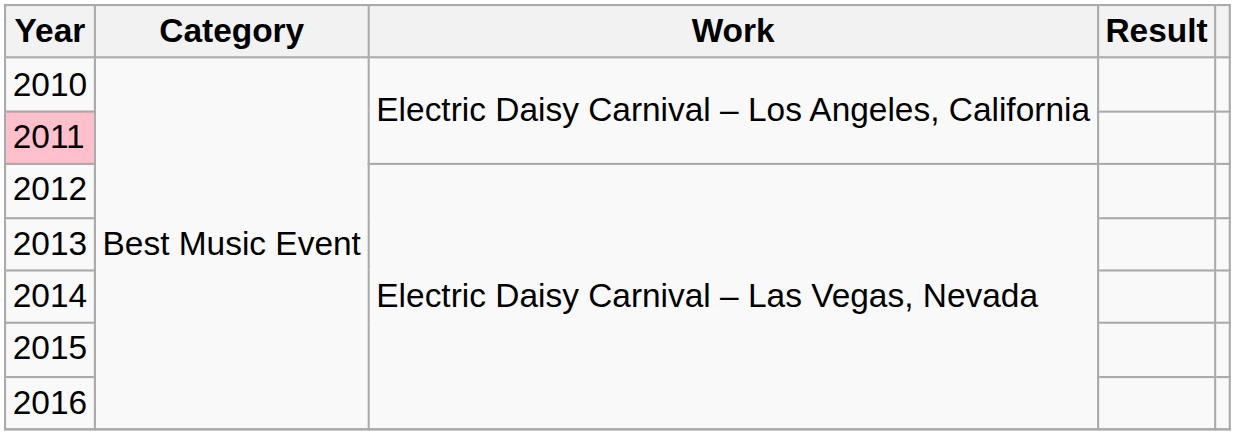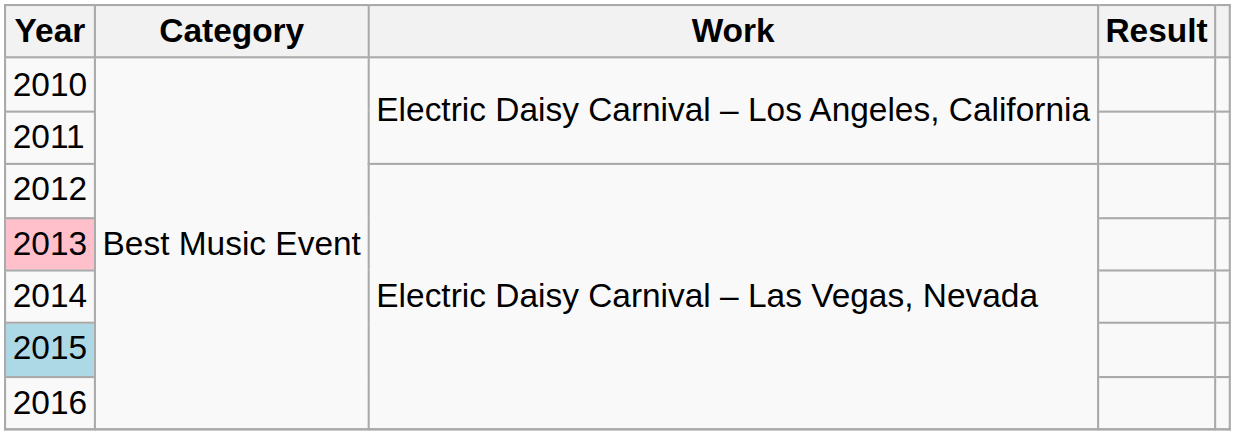(49, 137) pink background -> (49, 137) no background
(50, 243) no background -> (50, 243) pink background
(50, 349) no background -> (50, 349) lightblue background
